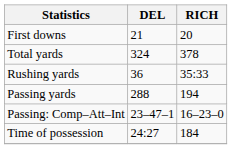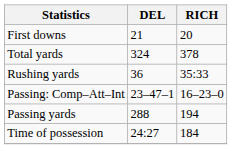rows swapped: (41, 94) <-> (66, 113)
